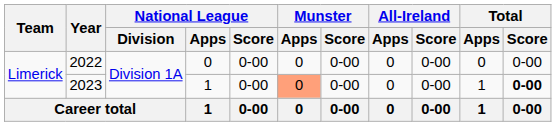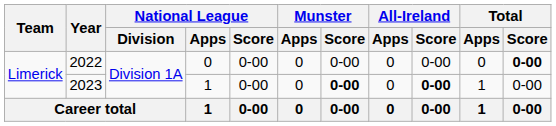(527, 62) normal -> (527, 62) bold
(299, 86) lightsalmon background -> (299, 86) no background
(345, 86) normal -> (345, 86) bold
(436, 86) normal -> (436, 86) bold
(527, 86) bold -> (527, 86) normal
